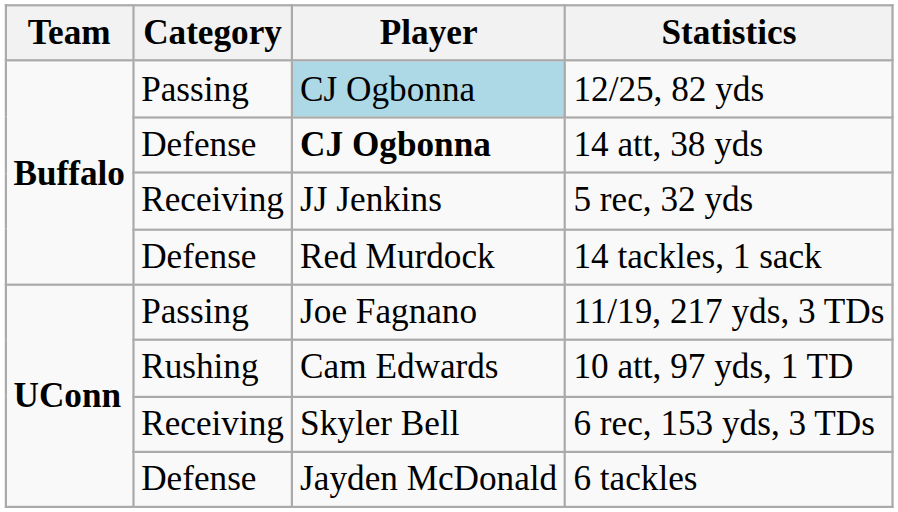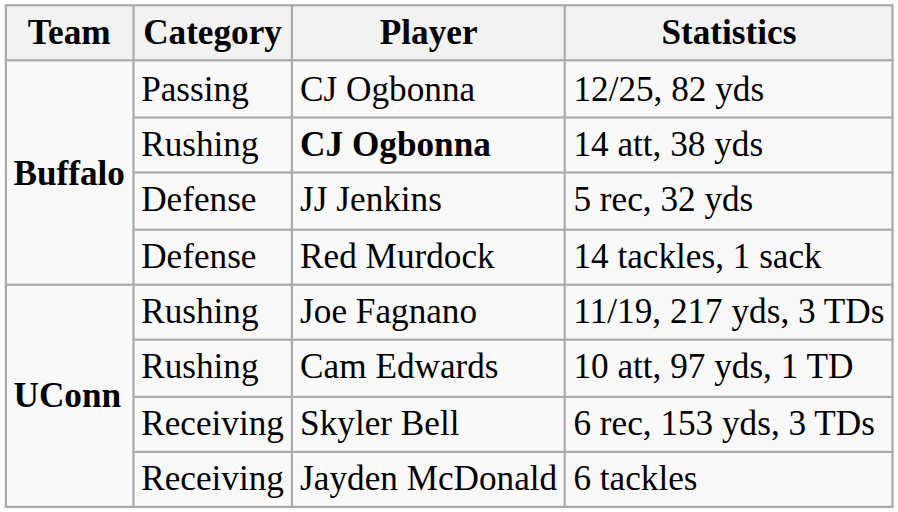(388, 88) lightblue background -> (388, 88) no background
(199, 144) Defense -> (200, 144) Rushing
(213, 200) Receiving -> (199, 200) Defense
(195, 311) Passing -> (200, 311) Rushing
(199, 479) Defense -> (213, 479) Receiving
